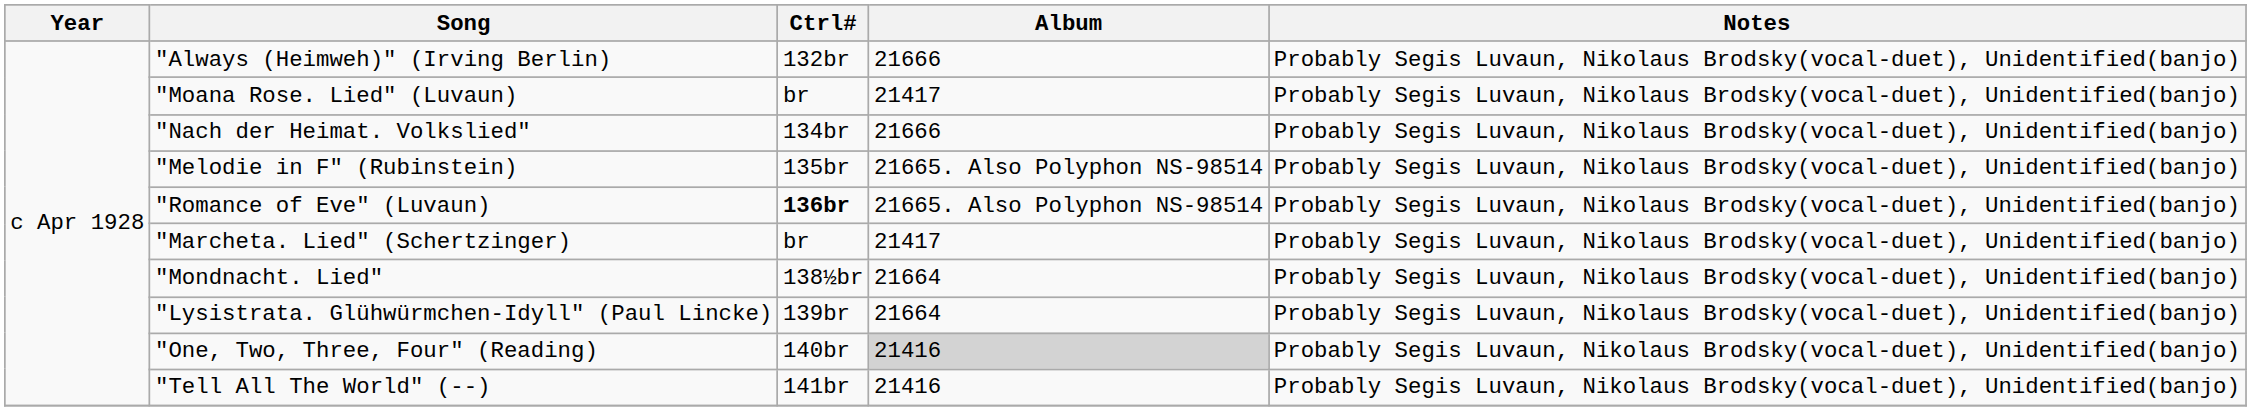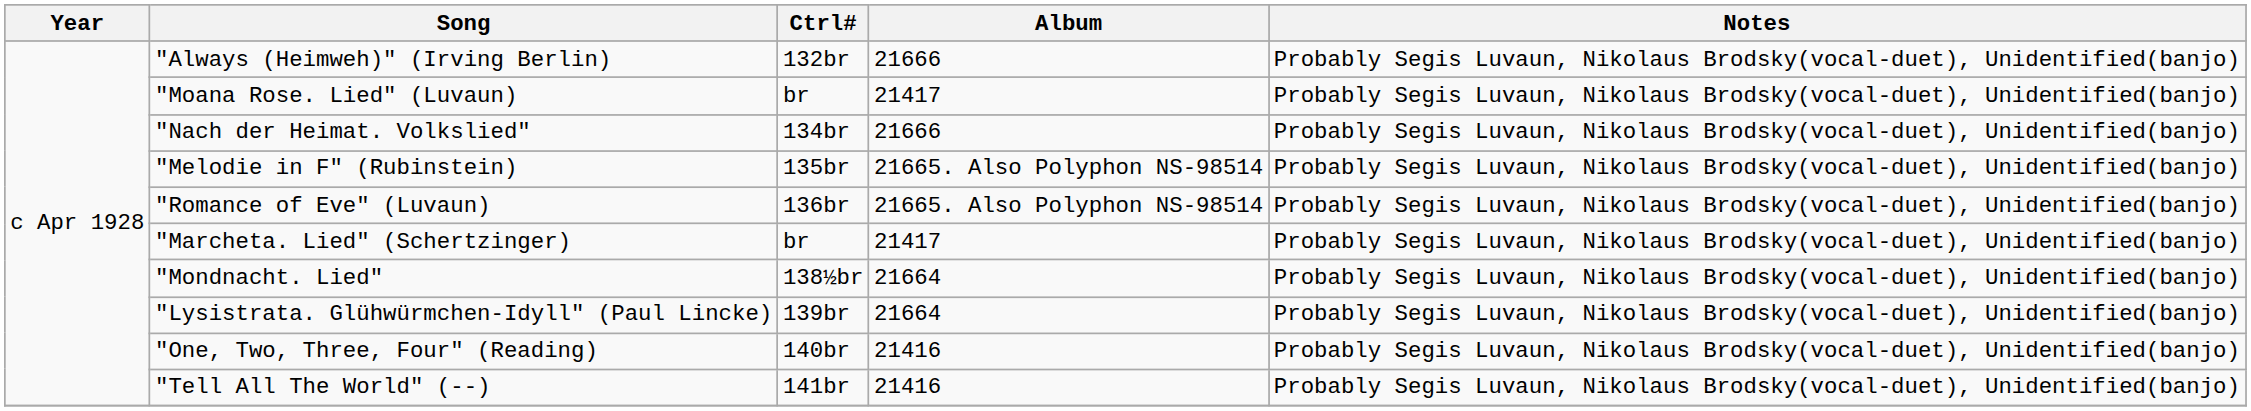(816, 205) bold -> (816, 205) normal
(908, 351) lightgrey background -> (908, 351) no background
